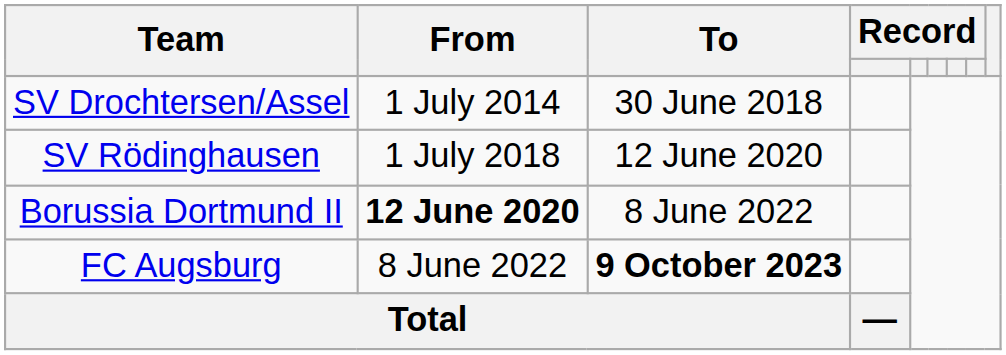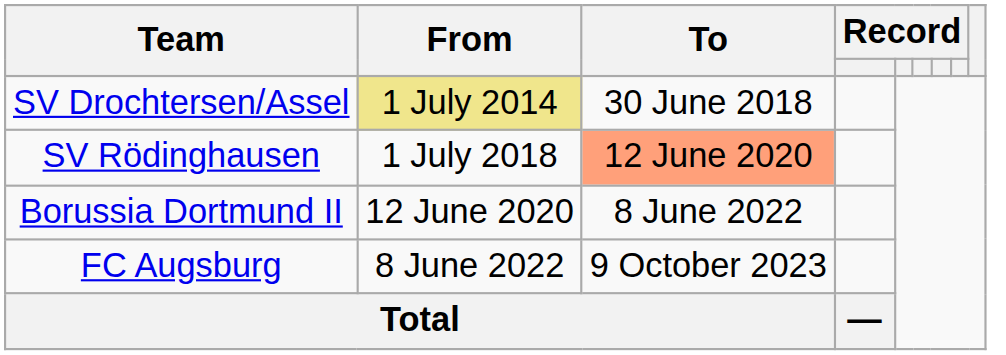(472, 102) no background -> (470, 102) khaki background
(719, 156) no background -> (708, 156) lightsalmon background
(472, 211) bold -> (470, 211) normal
(719, 265) bold -> (708, 265) normal
